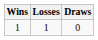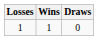columns swapped: (17, 12) <-> (46, 12)
